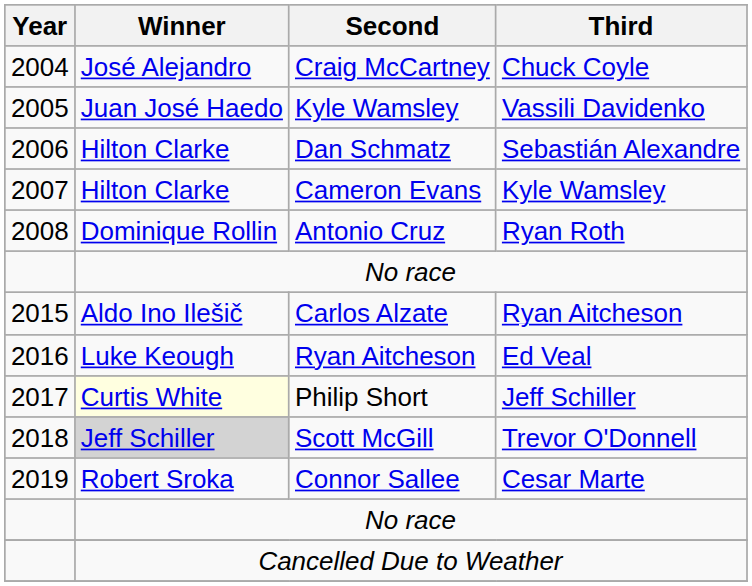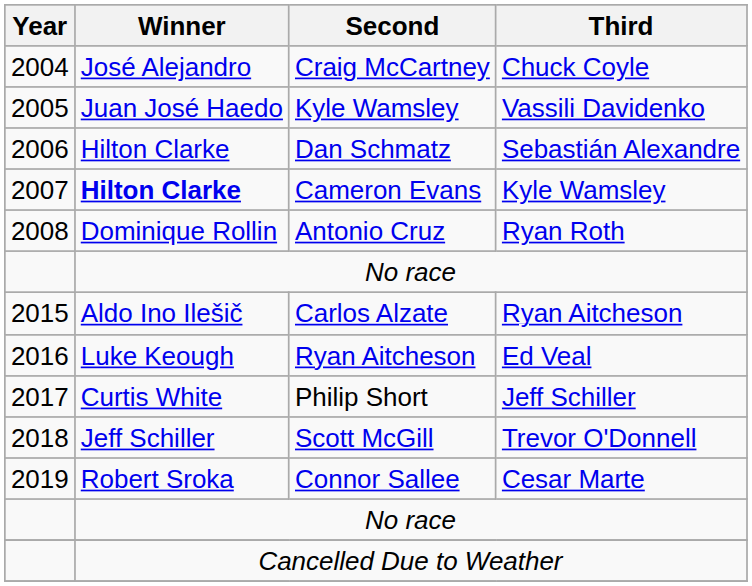(155, 190) normal -> (161, 190) bold
(151, 396) lightyellow background -> (151, 396) no background
(148, 437) lightgrey background -> (148, 437) no background
